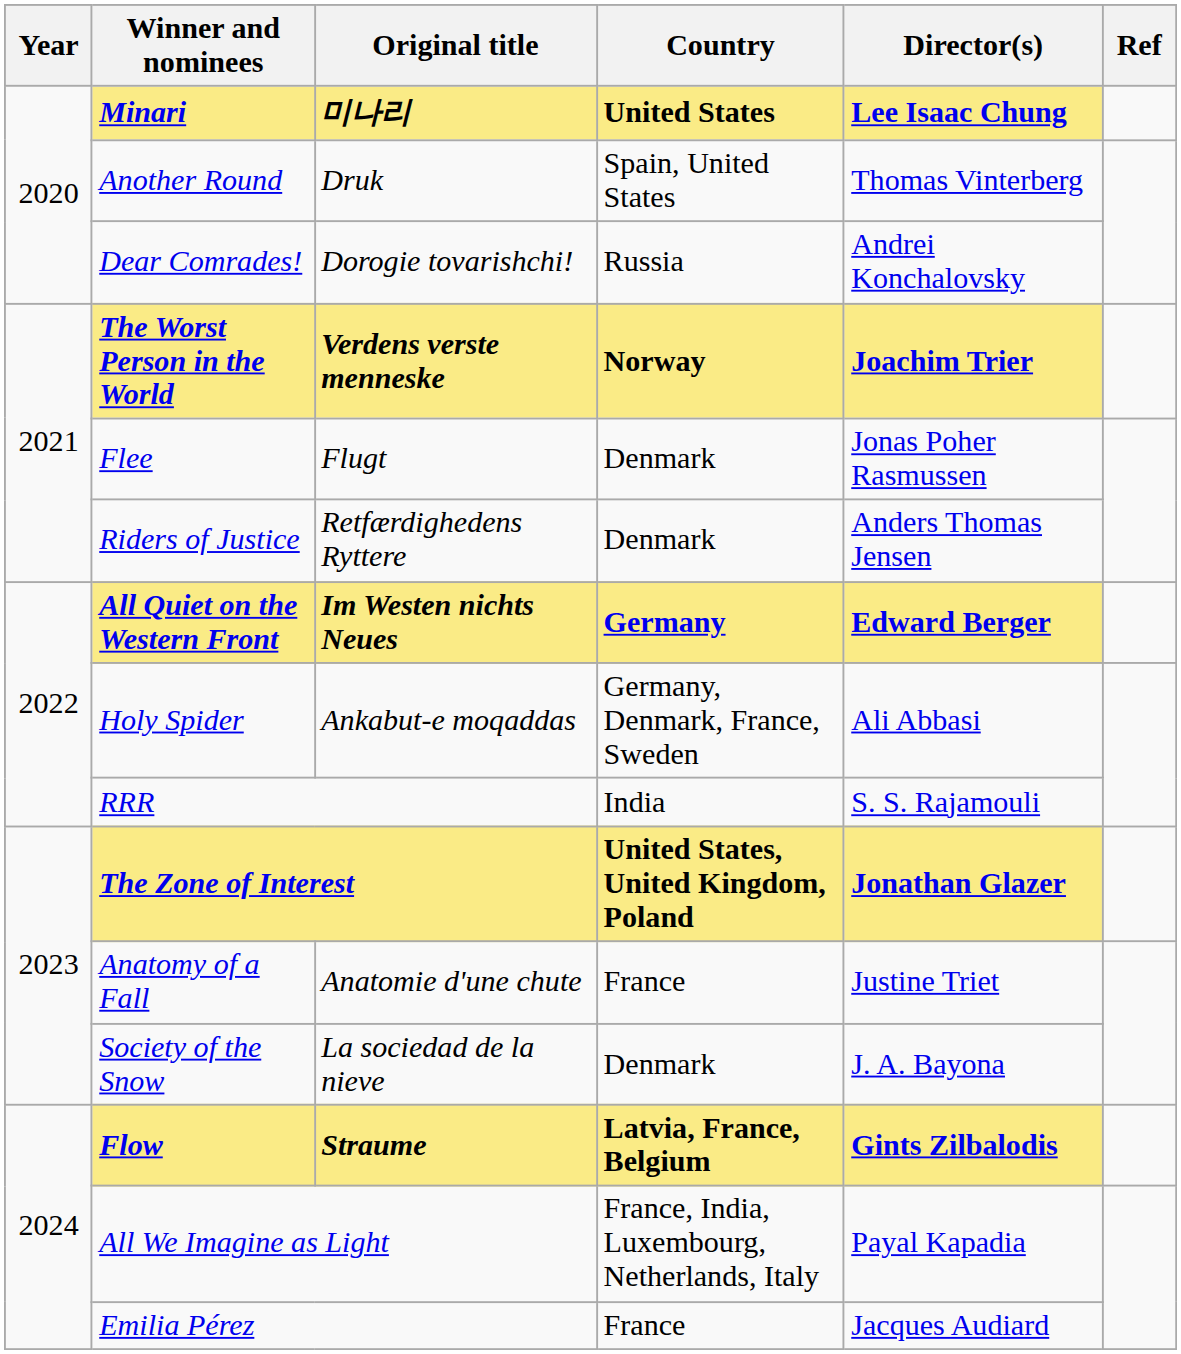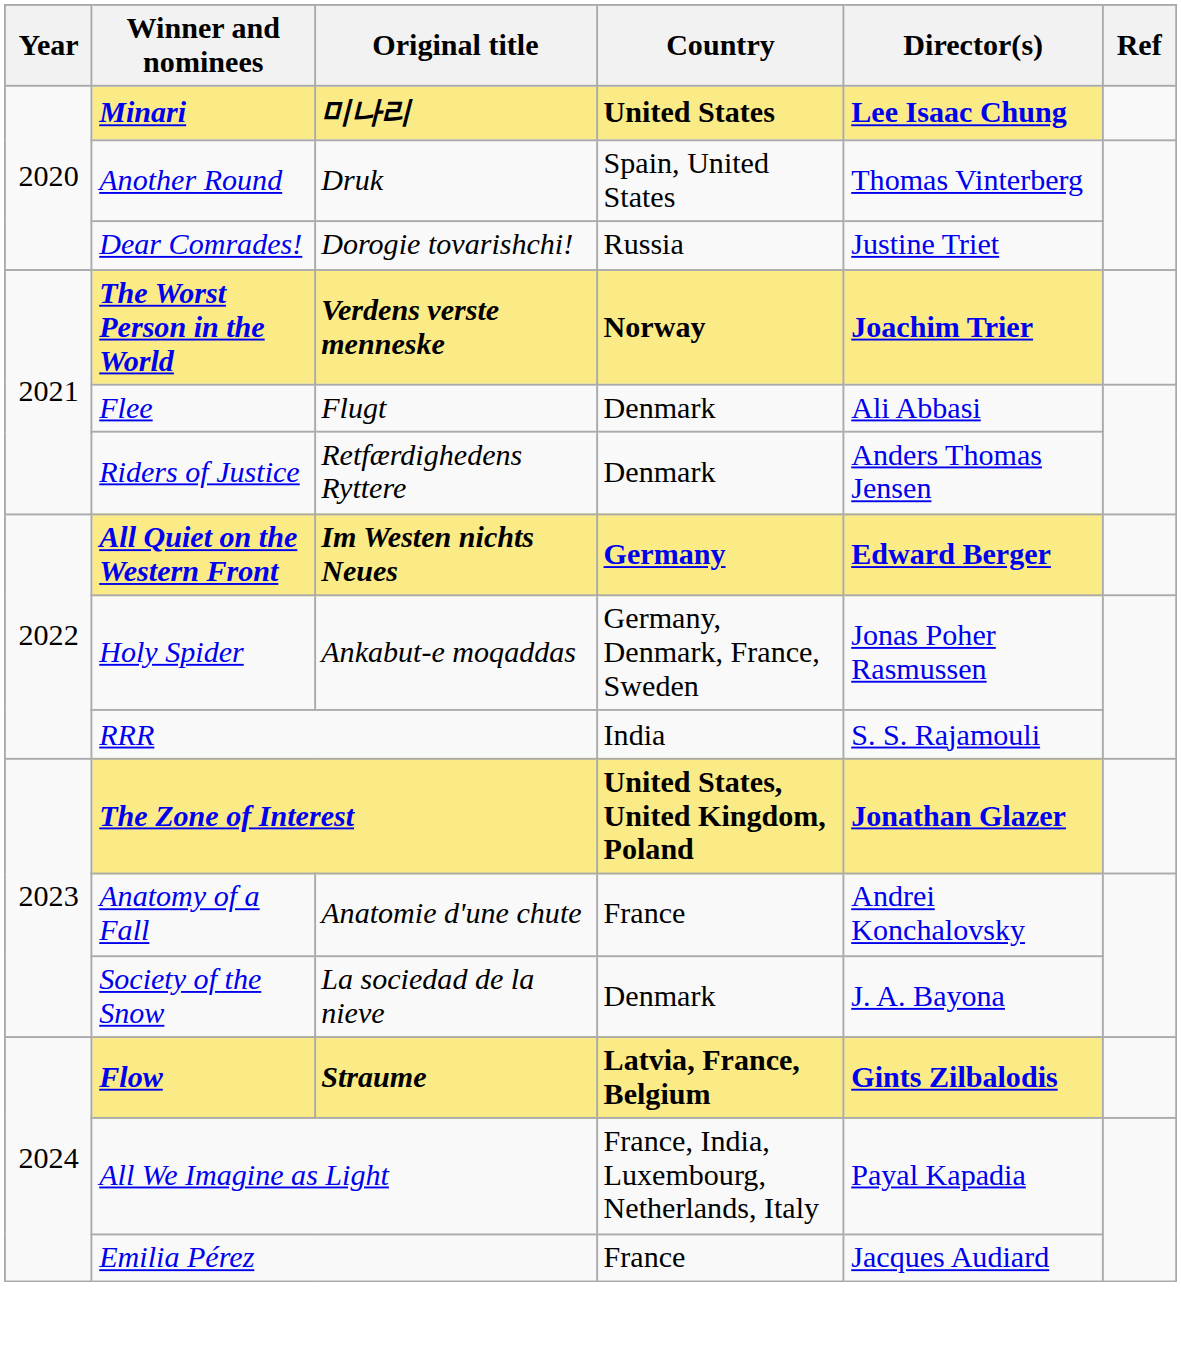(938, 261) Andrei Konchalovsky -> (925, 244) Justine Triet
(924, 458) Jonas Poher Rasmussen -> (916, 407) Ali Abbasi
(916, 720) Ali Abbasi -> (924, 652) Jonas Poher Rasmussen
(925, 981) Justine Triet -> (938, 914) Andrei Konchalovsky
